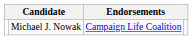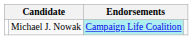(133, 27) no background -> (133, 27) paleturquoise background
